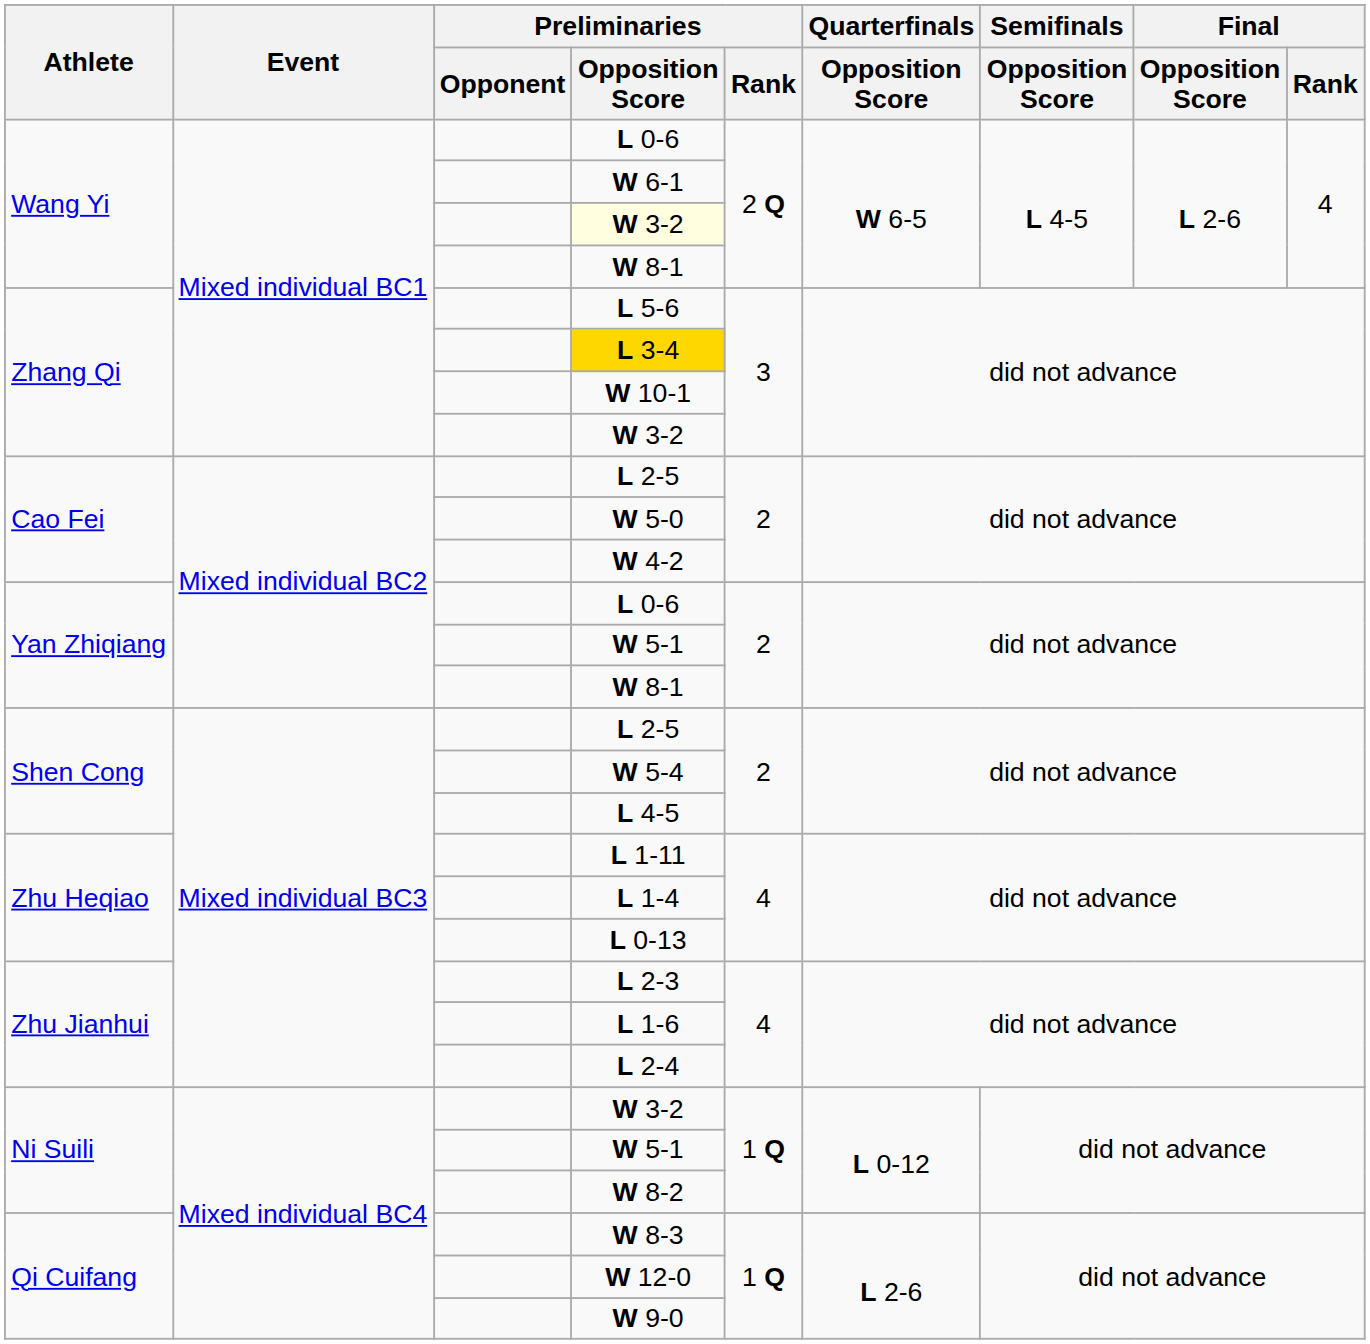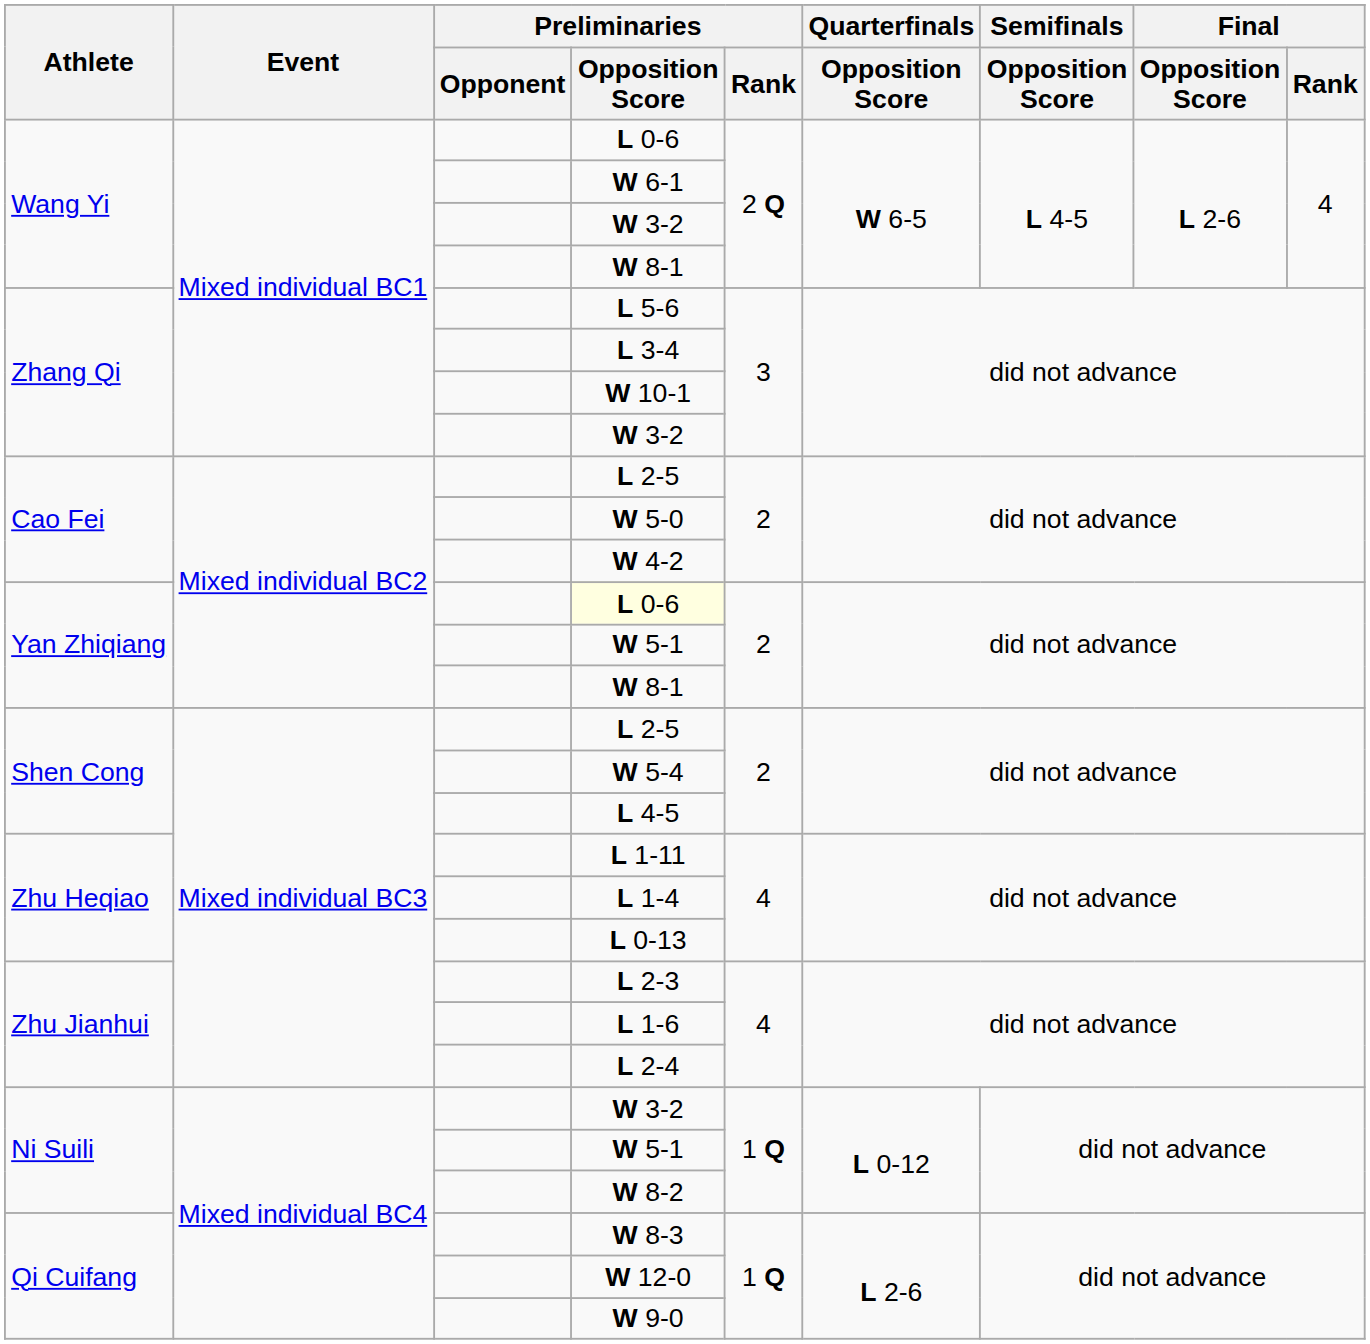(648, 224) lightyellow background -> (648, 224) no background
(648, 351) gold background -> (648, 351) no background
(648, 603) no background -> (648, 603) lightyellow background
